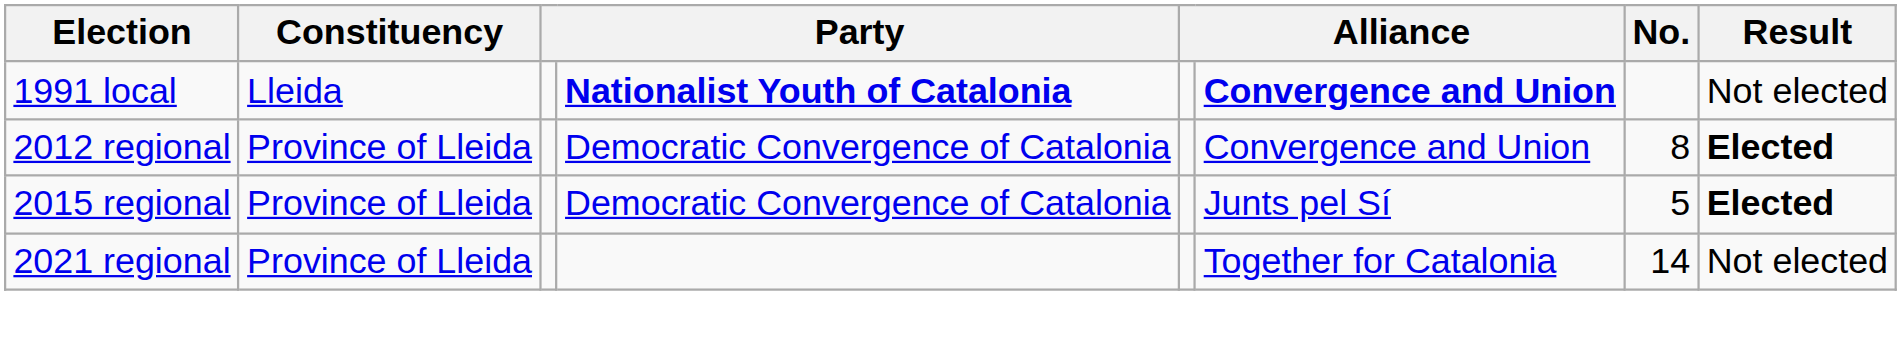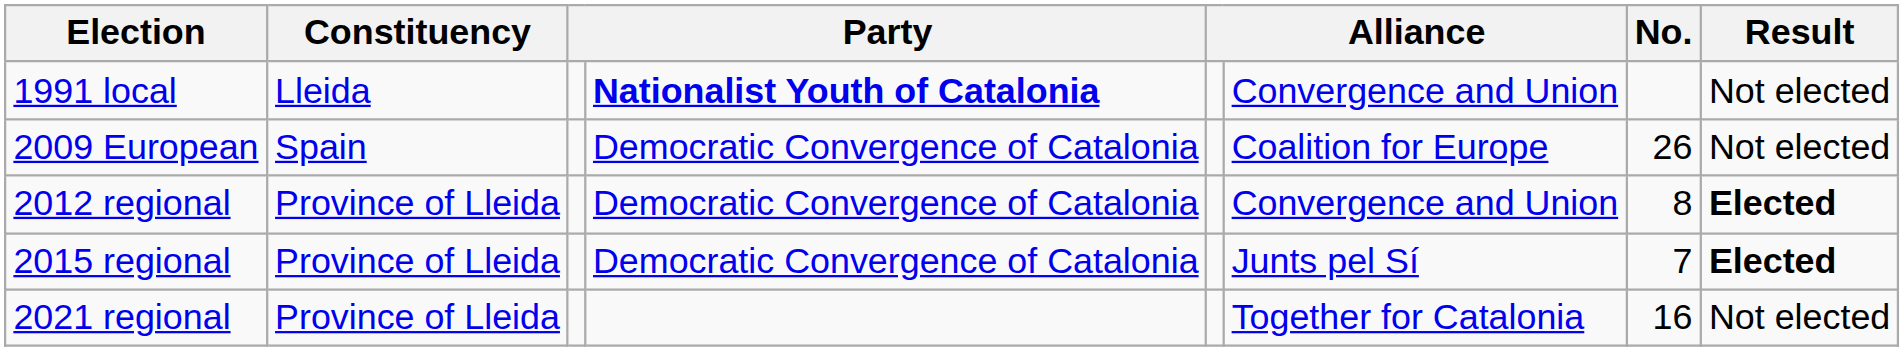(1410, 89) bold -> (1425, 89) normal
+ row: (136, 146)
(1680, 203) 5 -> (1682, 260) 7
(1670, 260) 14 -> (1673, 317) 16
